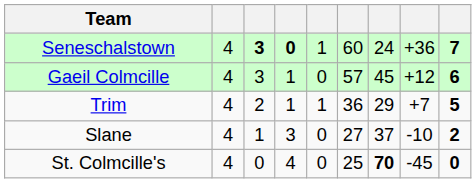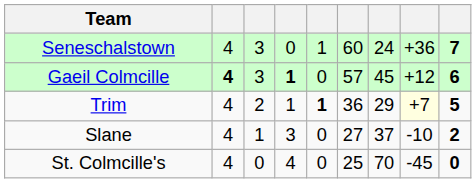(259, 47) bold -> (259, 47) normal
(290, 47) bold -> (290, 47) normal
(228, 76) normal -> (228, 76) bold
(290, 76) normal -> (290, 76) bold
(322, 105) normal -> (322, 105) bold
(419, 105) no background -> (419, 105) lightyellow background
(384, 163) bold -> (384, 163) normal
